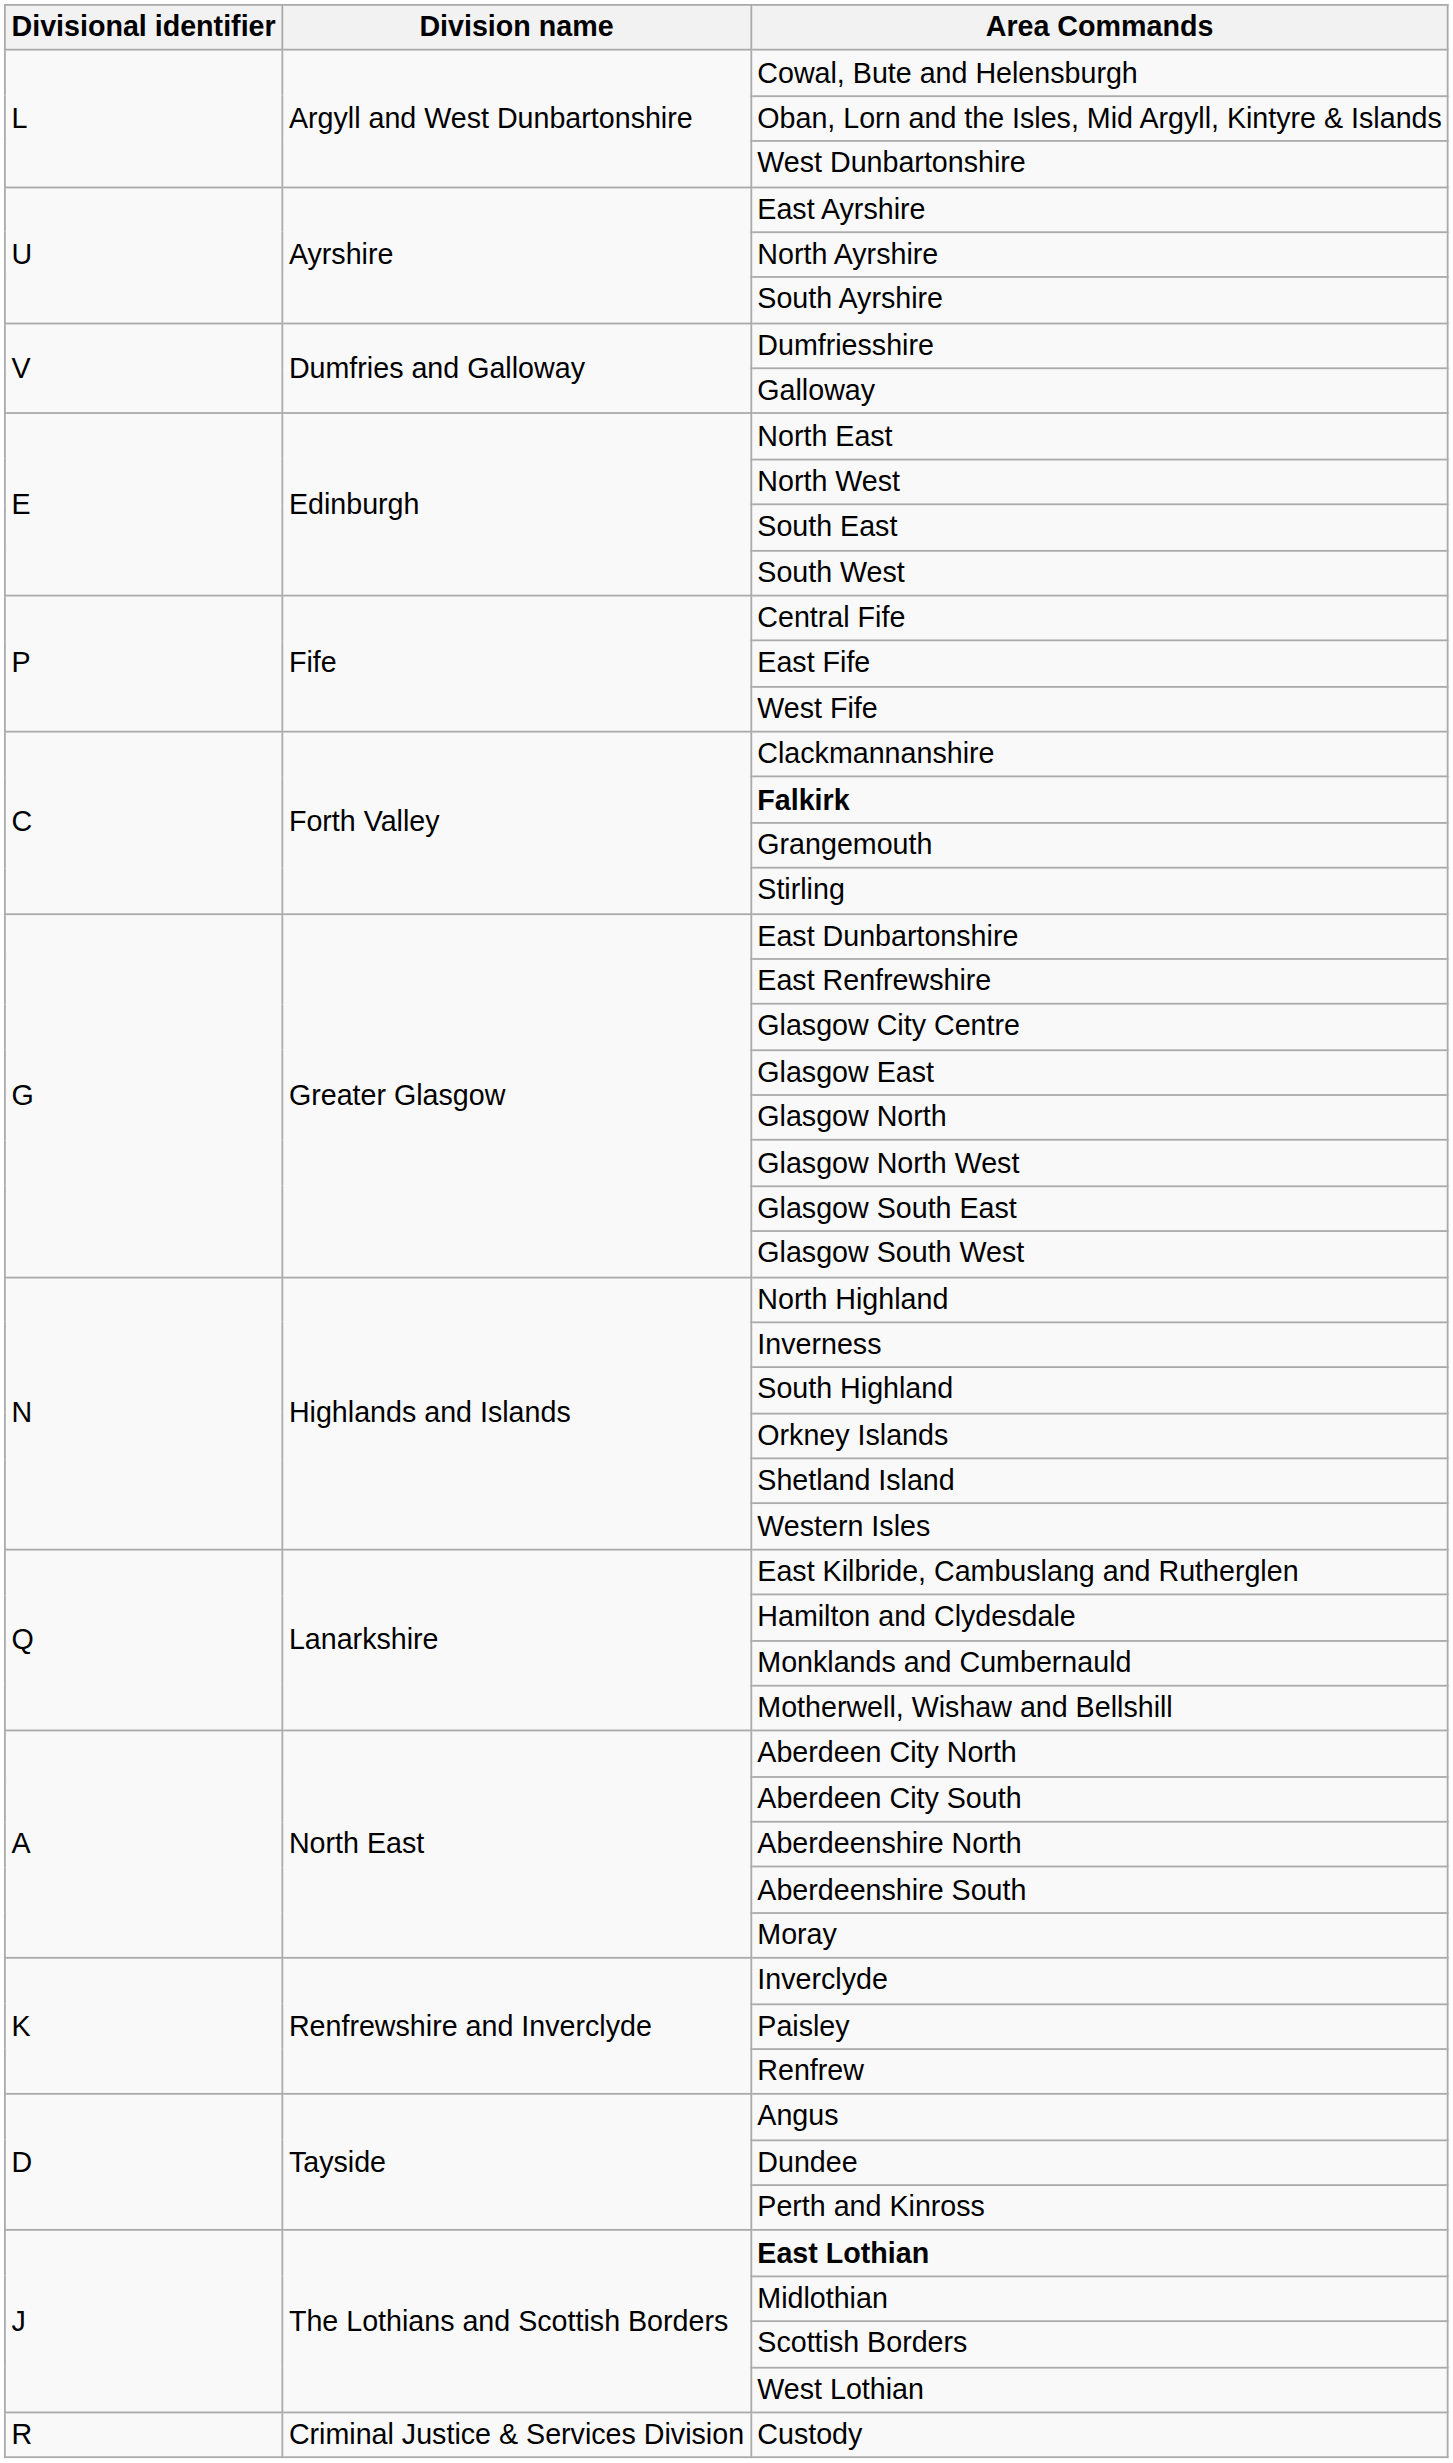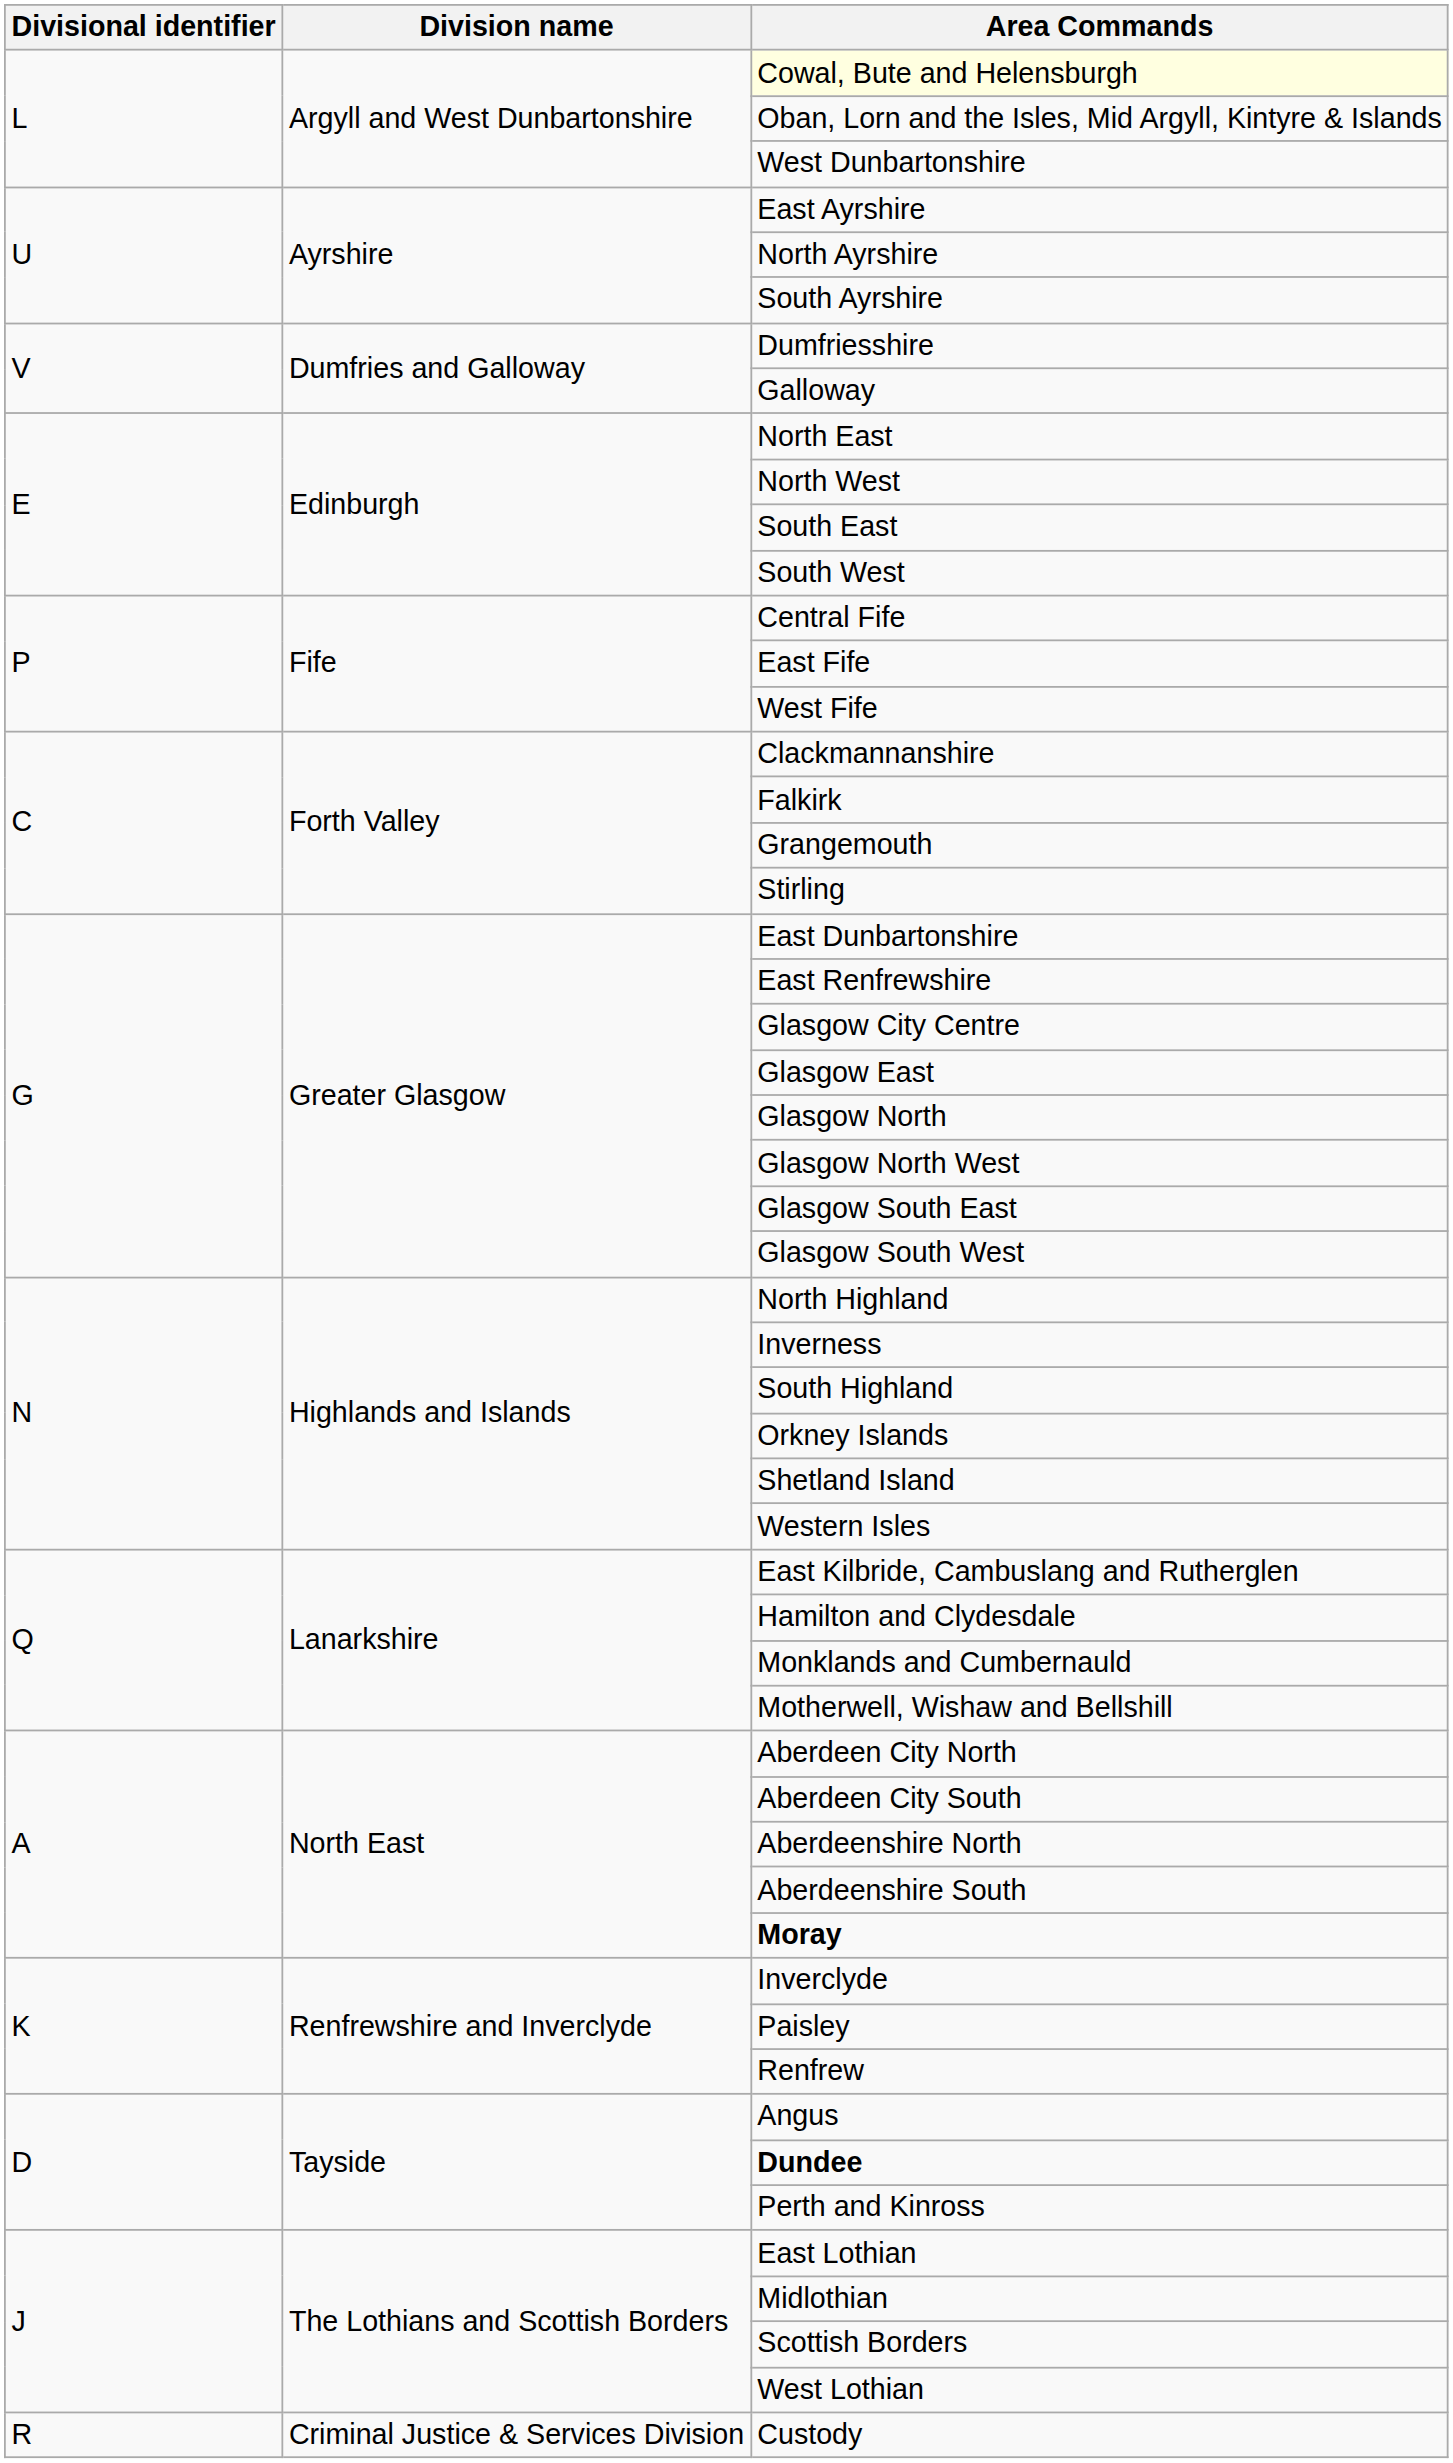(948, 72) no background -> (948, 72) lightyellow background
(803, 799) bold -> (799, 799) normal
(797, 1934) normal -> (799, 1934) bold
(807, 2162) normal -> (810, 2162) bold
(843, 2252) bold -> (837, 2252) normal
